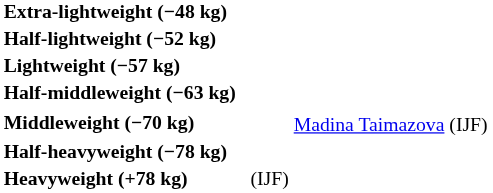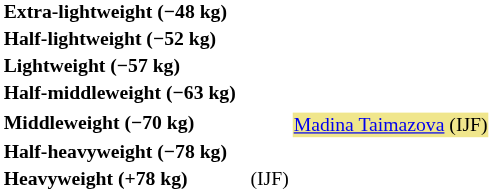(391, 124) no background -> (391, 124) khaki background
